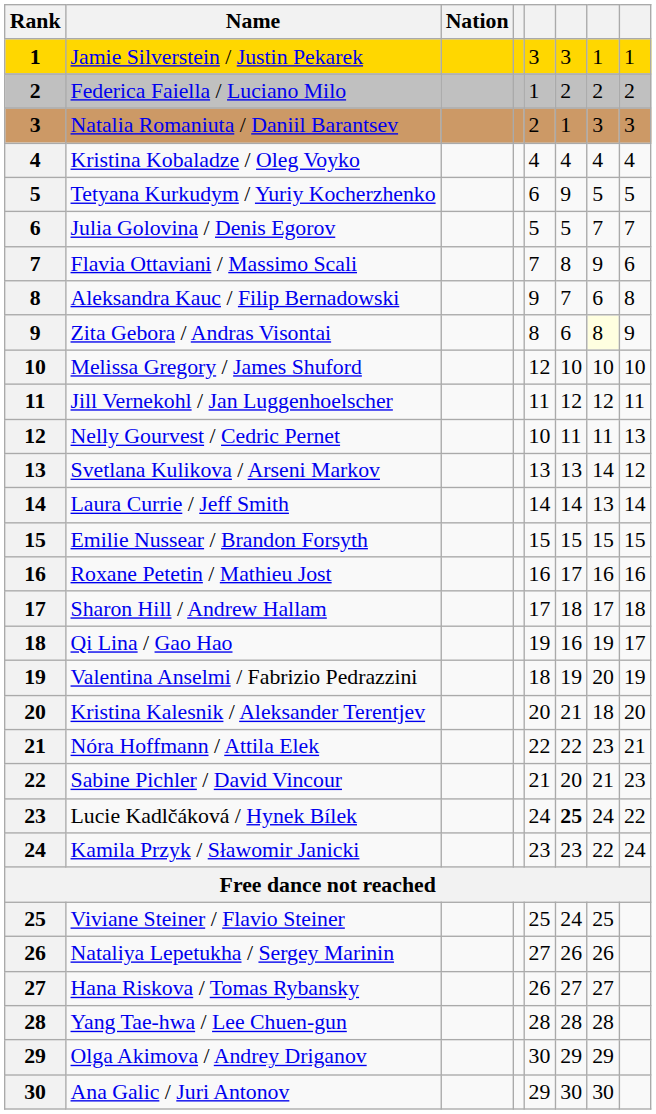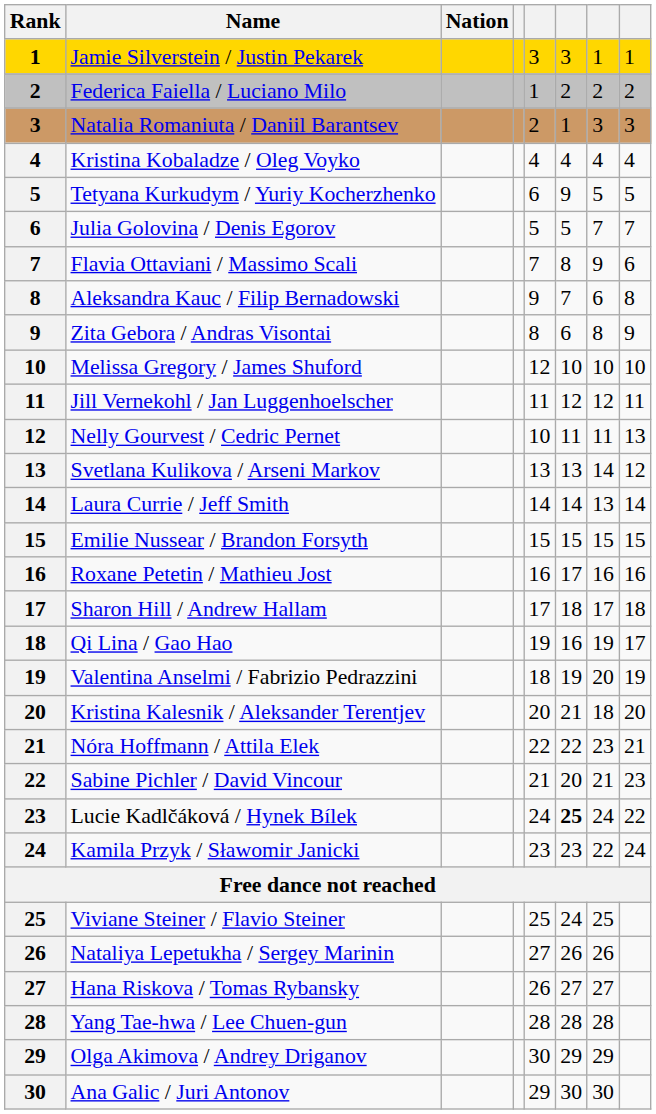(598, 332) lightyellow background -> (598, 332) no background
